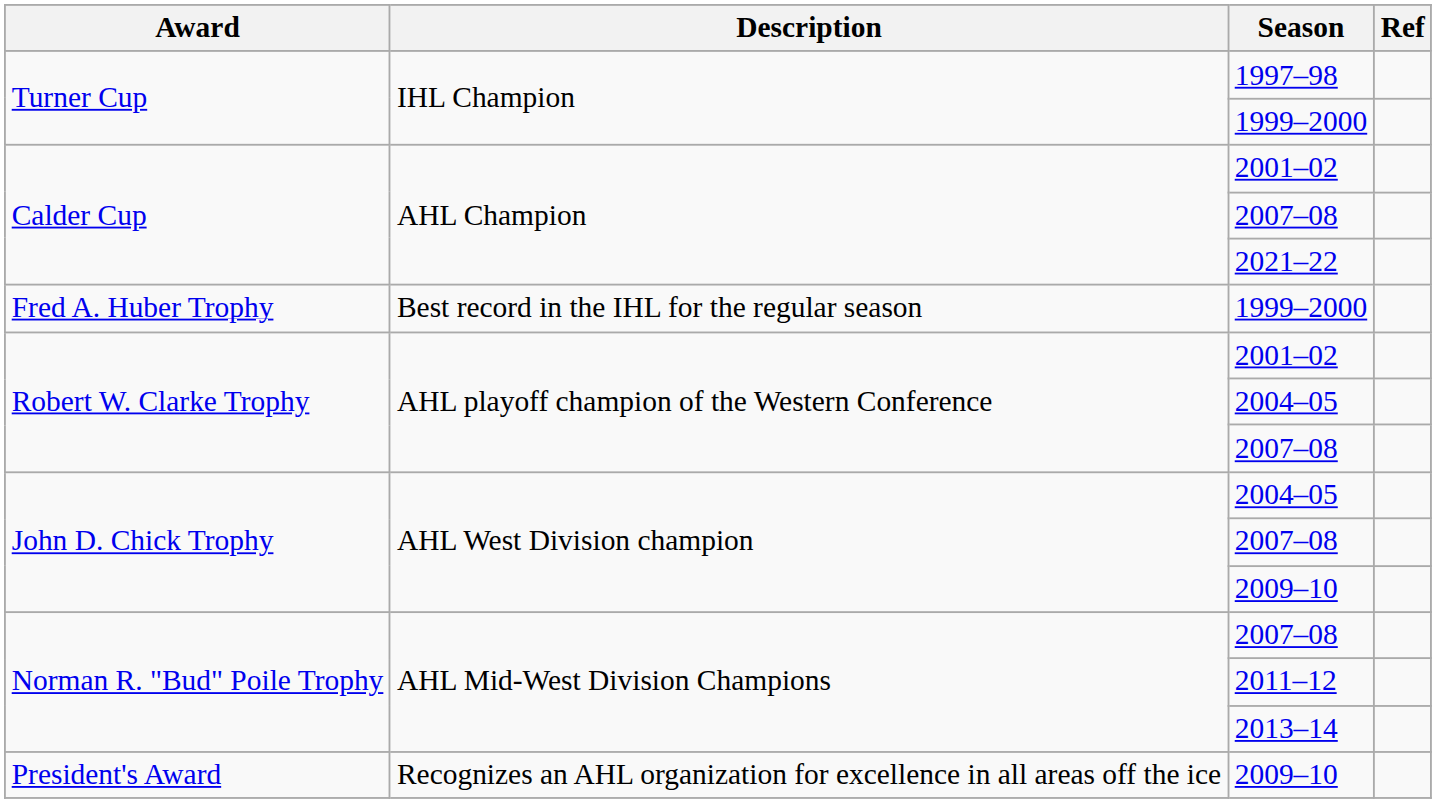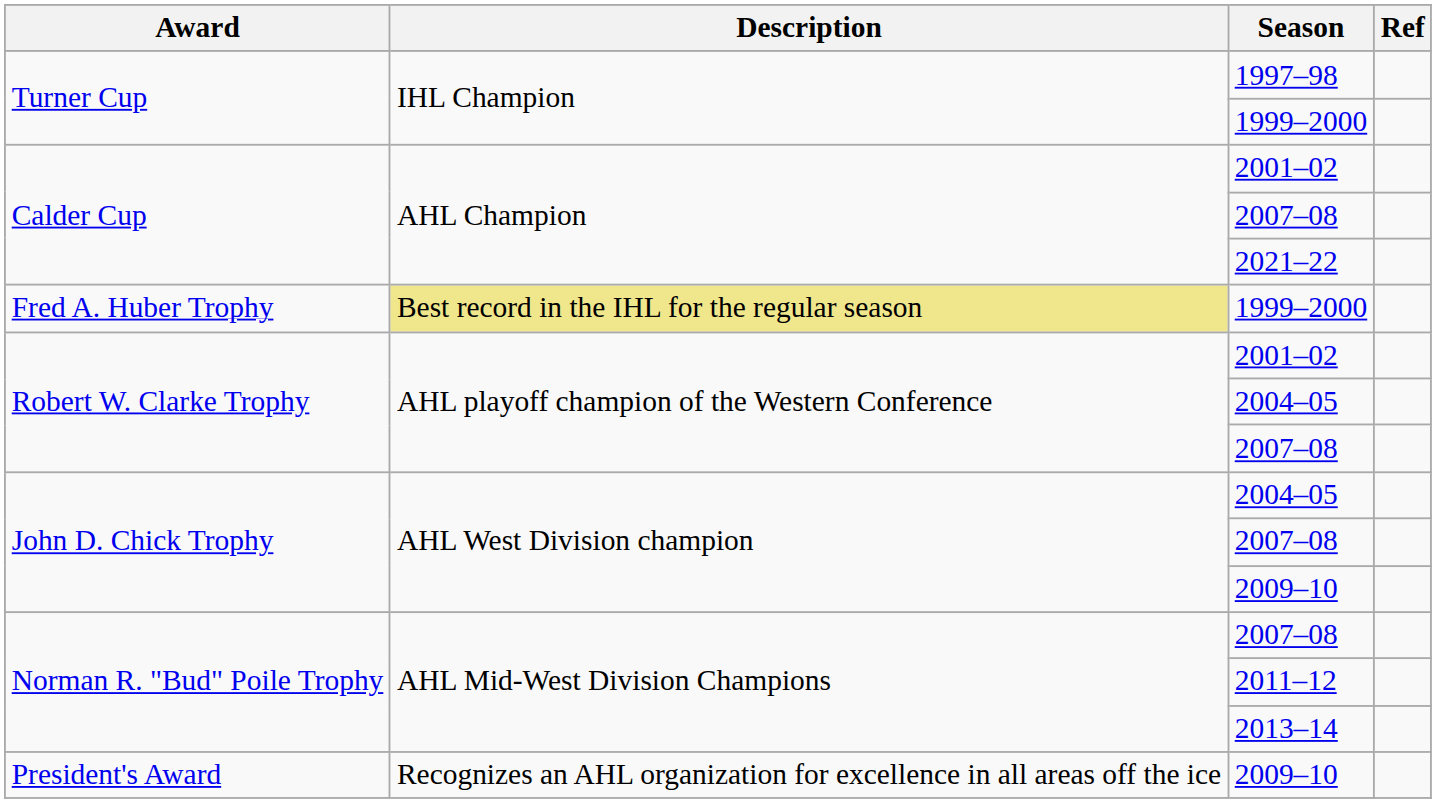(660, 307) no background -> (660, 307) khaki background
